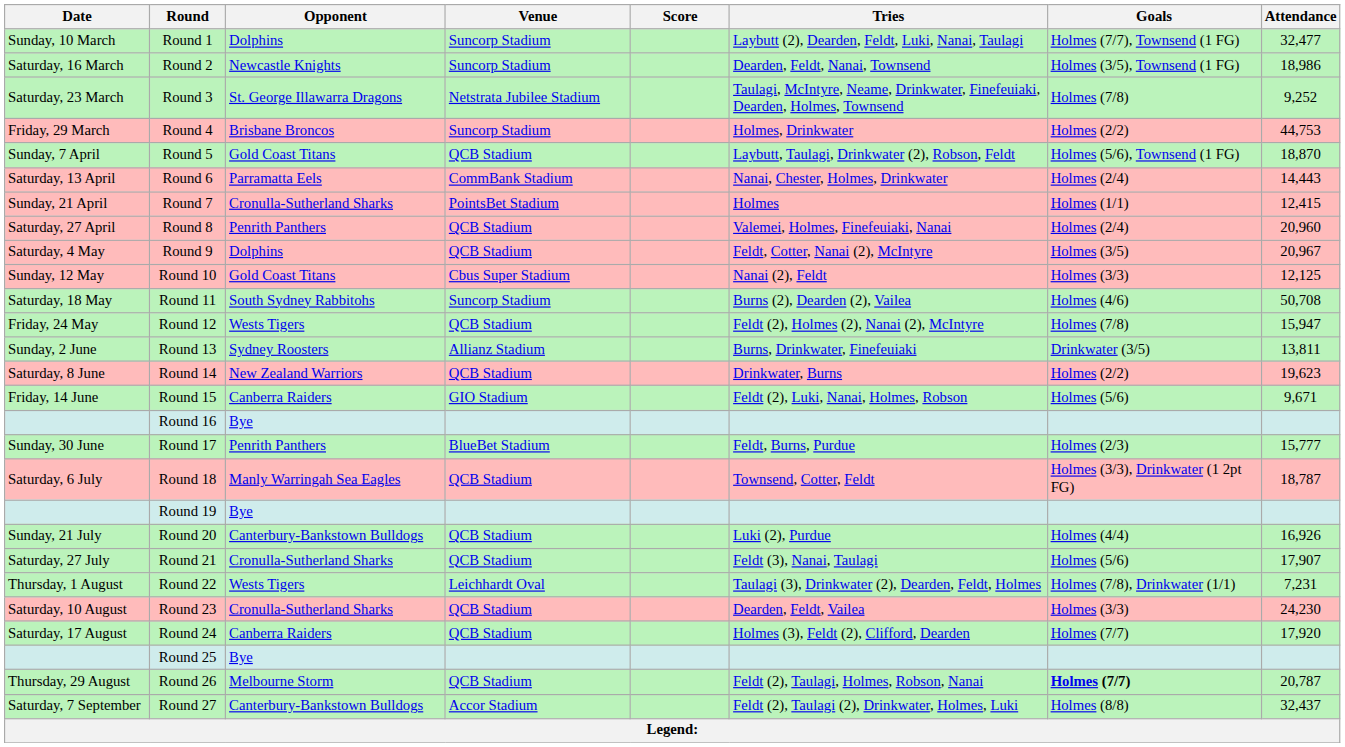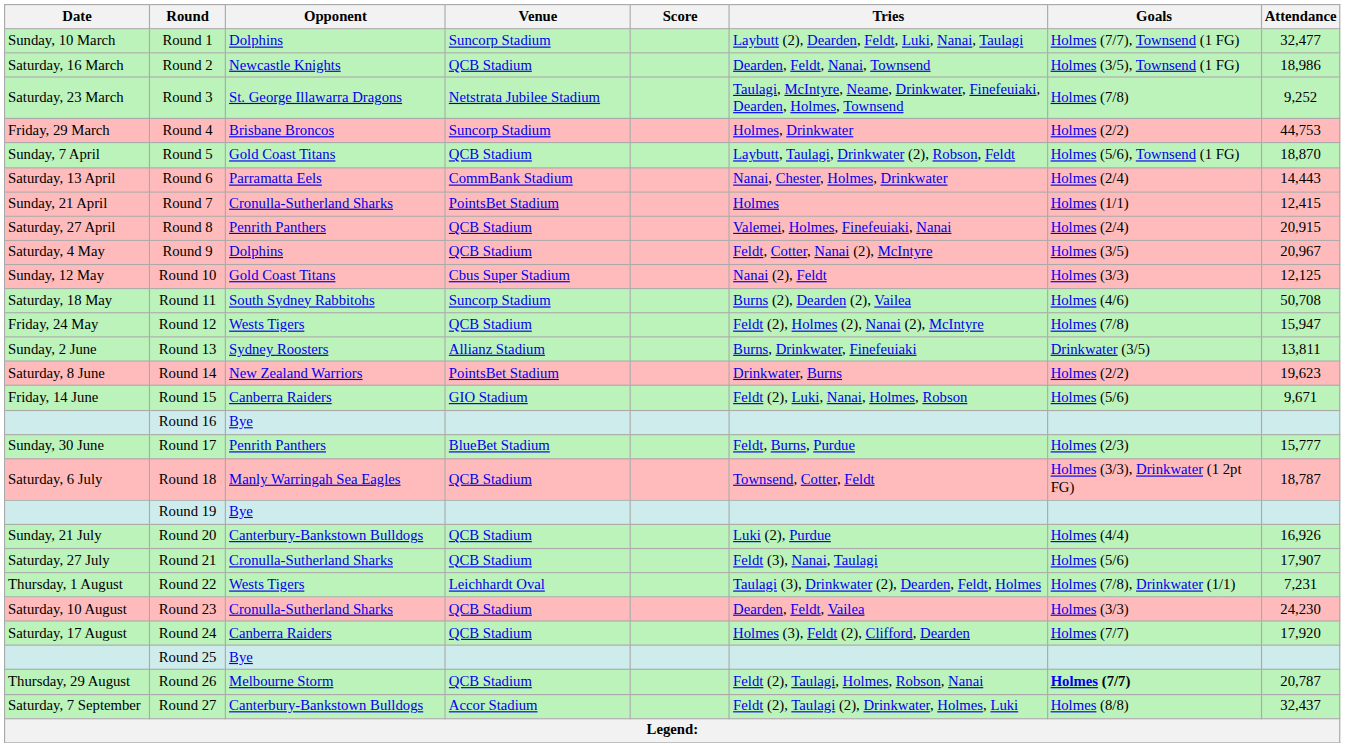(500, 64) Suncorp Stadium -> (490, 64) QCB Stadium
(1301, 227) 20,960 -> (1301, 227) 20,915
(490, 373) QCB Stadium -> (504, 373) PointsBet Stadium
